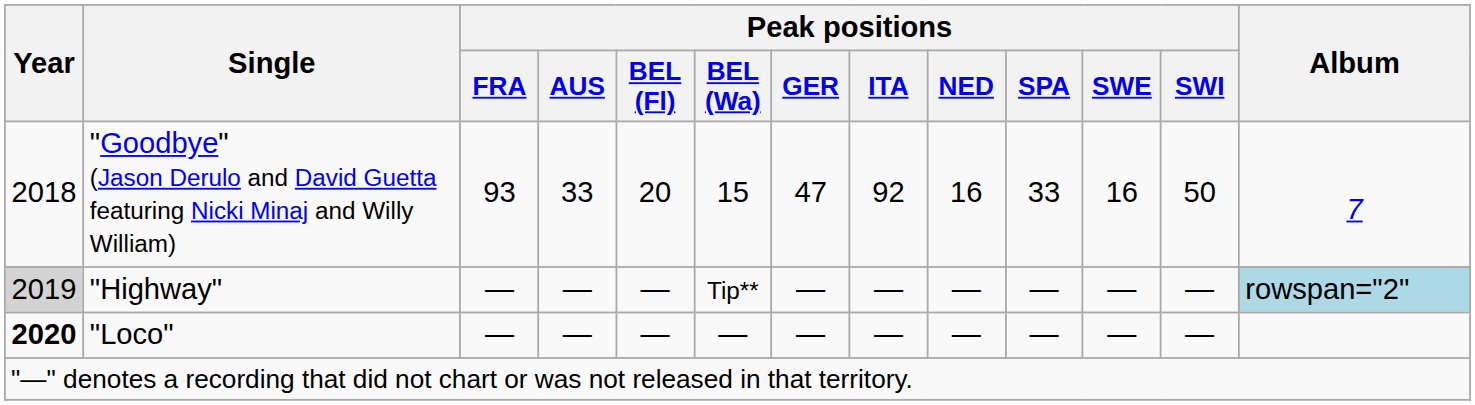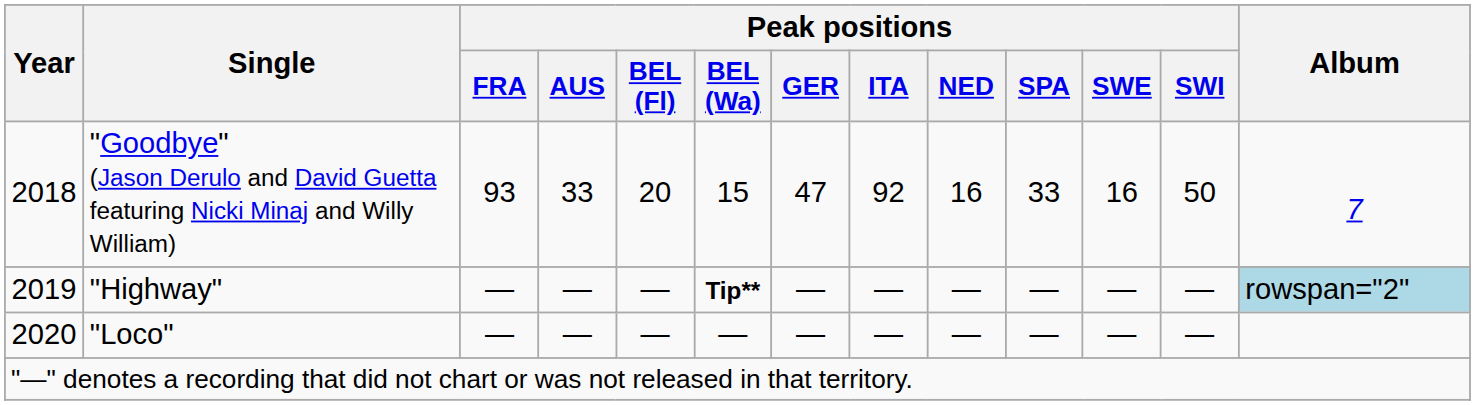(44, 288) lightgrey background -> (44, 288) no background
(733, 290) normal -> (733, 288) bold
(44, 334) bold -> (44, 334) normal
